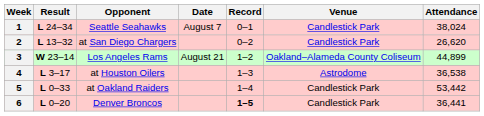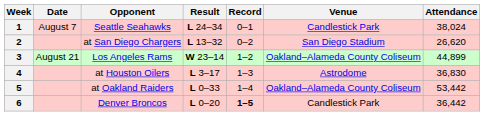columns swapped: (202, 12) <-> (55, 12)
(343, 42) Candlestick Park -> (343, 42) San Diego Stadium
(451, 73) 36,538 -> (451, 73) 36,830
(343, 88) Candlestick Park -> (343, 88) Oakland–Alameda County Coliseum
(451, 103) 36,441 -> (451, 103) 36,442
